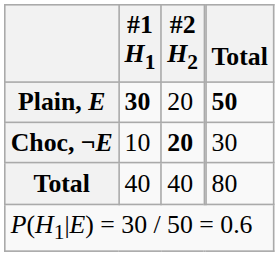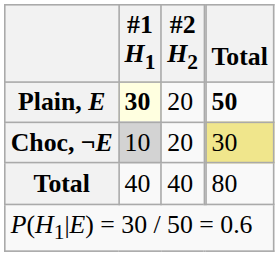(137, 101) no background -> (137, 101) lightyellow background
(137, 142) no background -> (137, 142) lightgrey background
(180, 142) bold -> (180, 142) normal
(224, 142) no background -> (224, 142) khaki background
